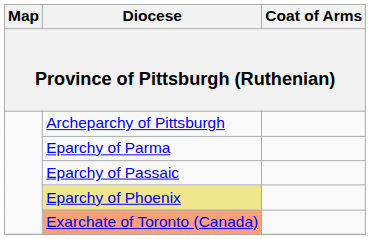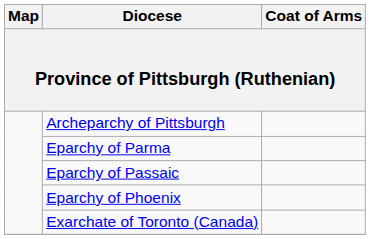(114, 197) khaki background -> (114, 197) no background
(152, 222) lightsalmon background -> (152, 222) no background
